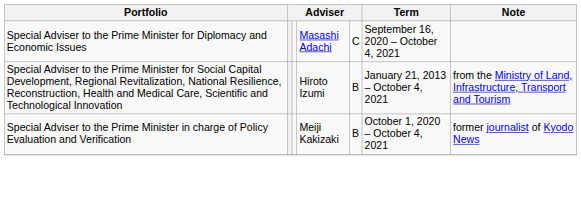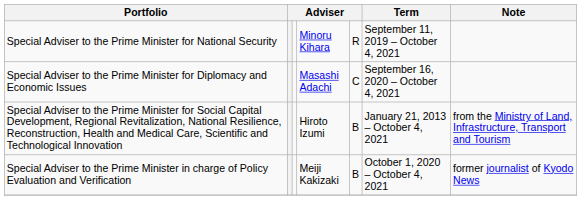+ row: (142, 41)
